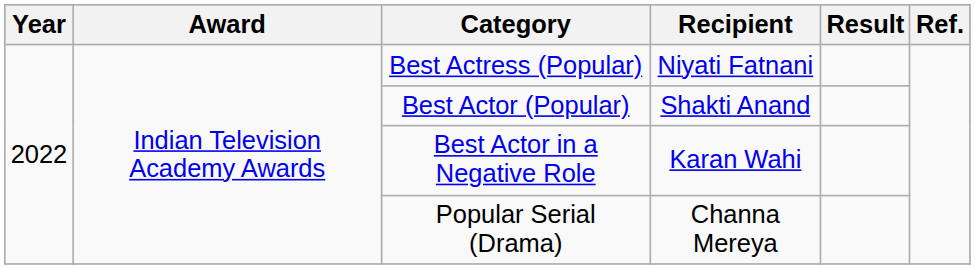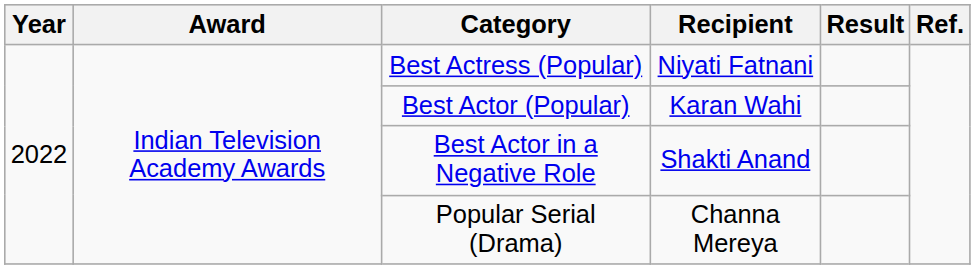(735, 105) Shakti Anand -> (735, 105) Karan Wahi
(735, 160) Karan Wahi -> (735, 160) Shakti Anand
